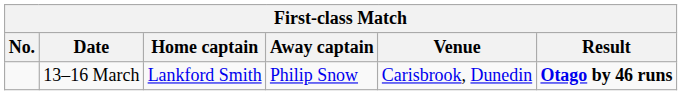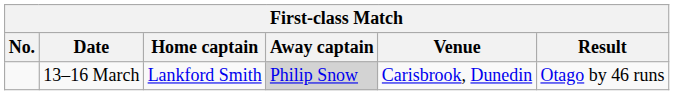(314, 75) no background -> (314, 75) lightgrey background
(606, 75) bold -> (602, 75) normal
